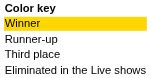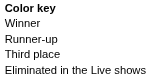(22, 23) gold background -> (22, 23) no background
